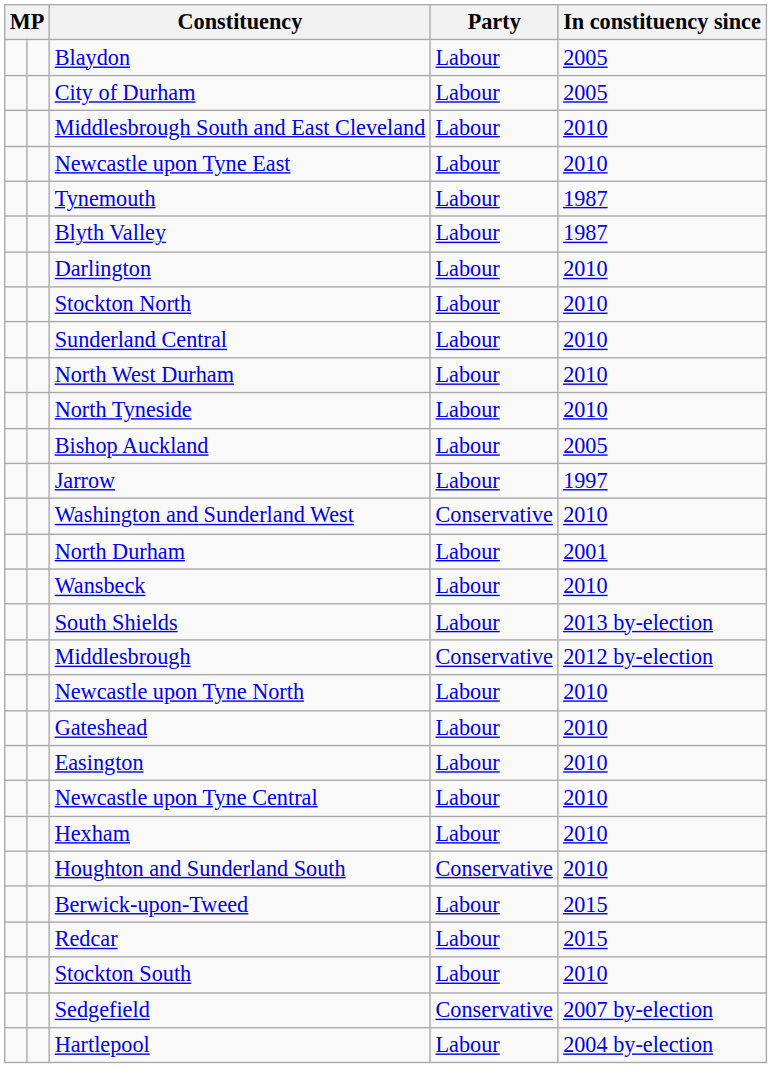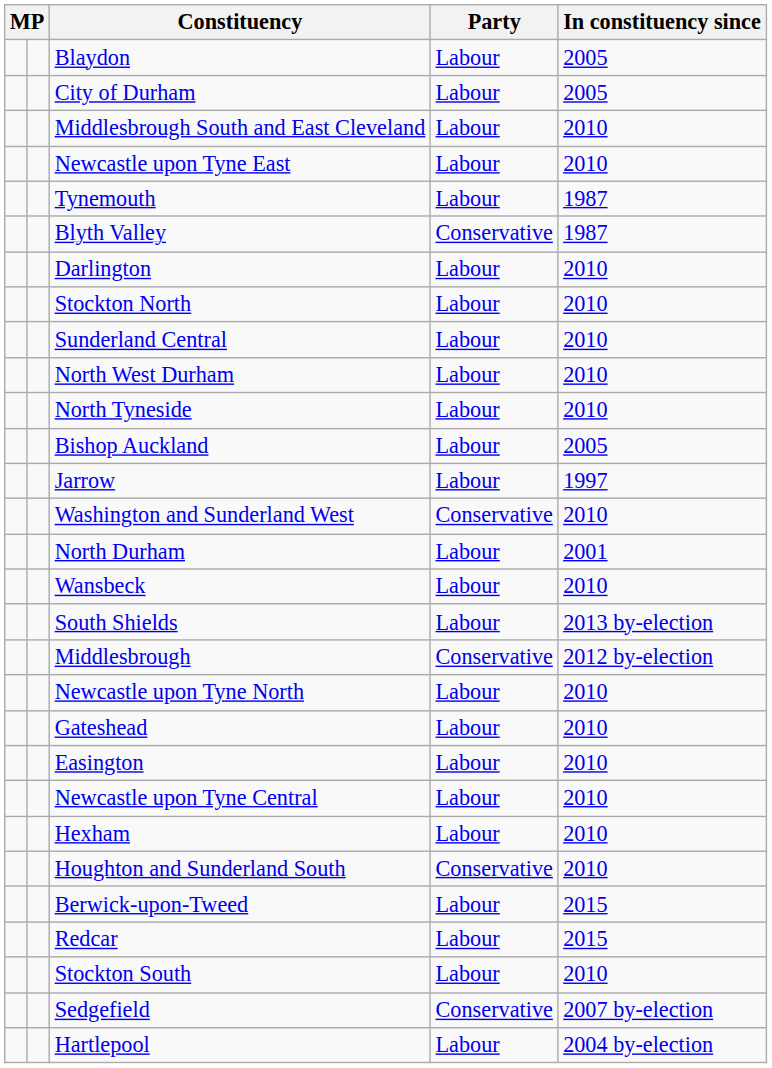(468, 233) Labour -> (494, 233) Conservative
